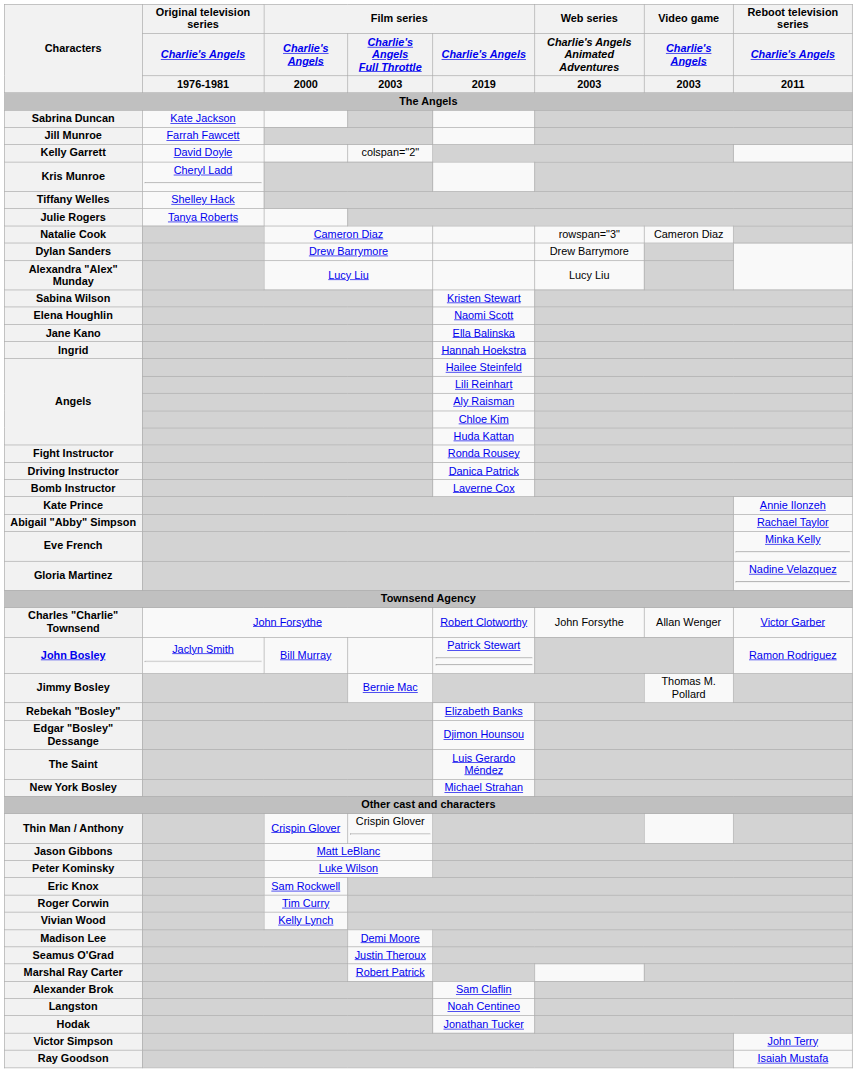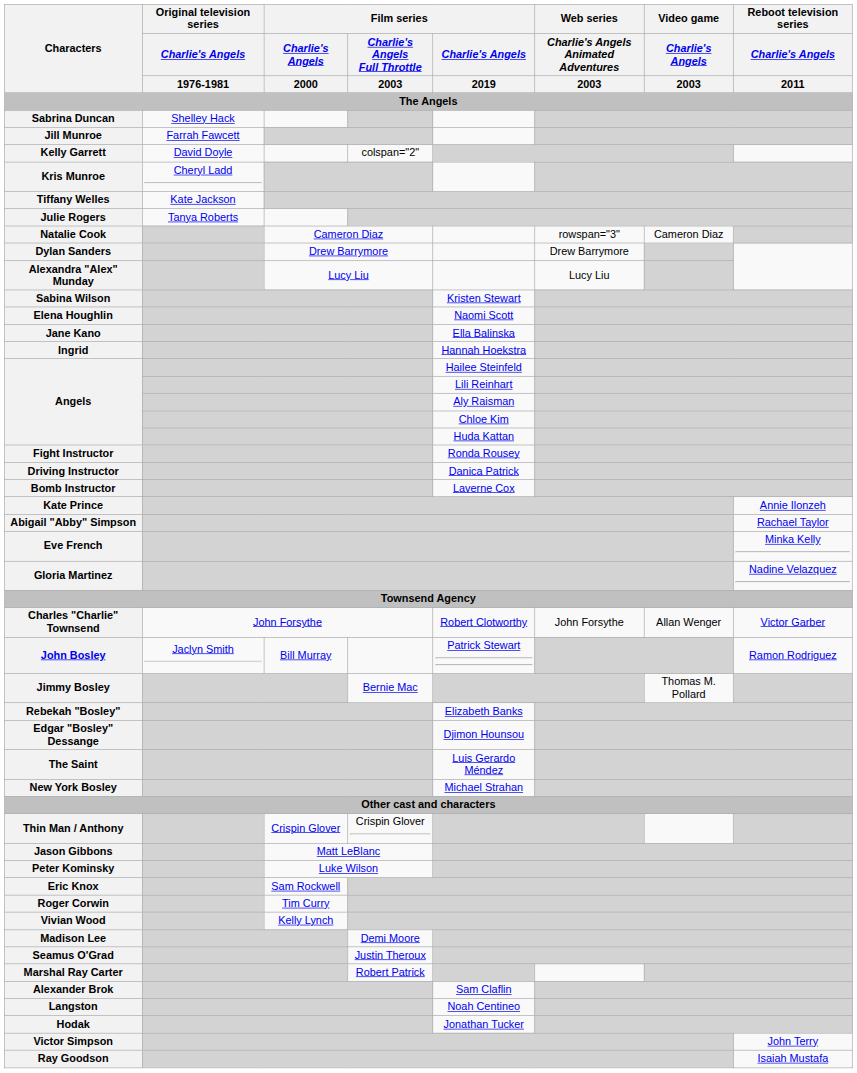(203, 118) Kate Jackson -> (203, 118) Shelley Hack
(203, 200) Shelley Hack -> (203, 200) Kate Jackson
